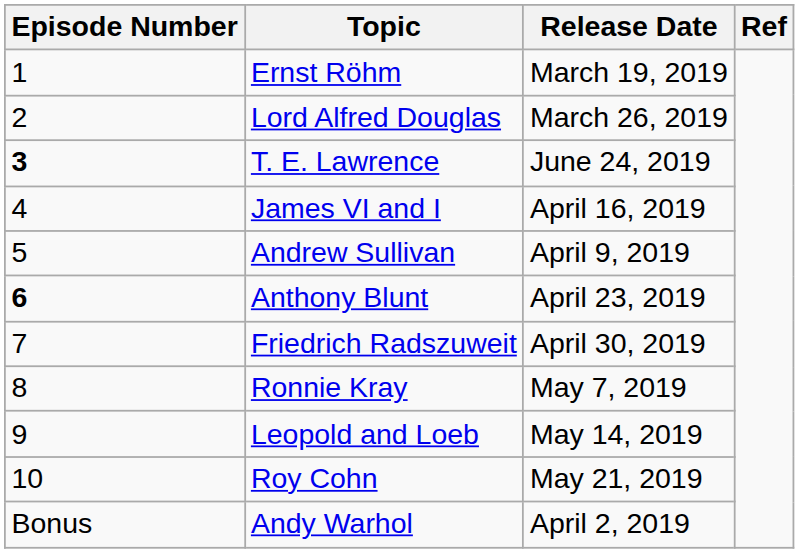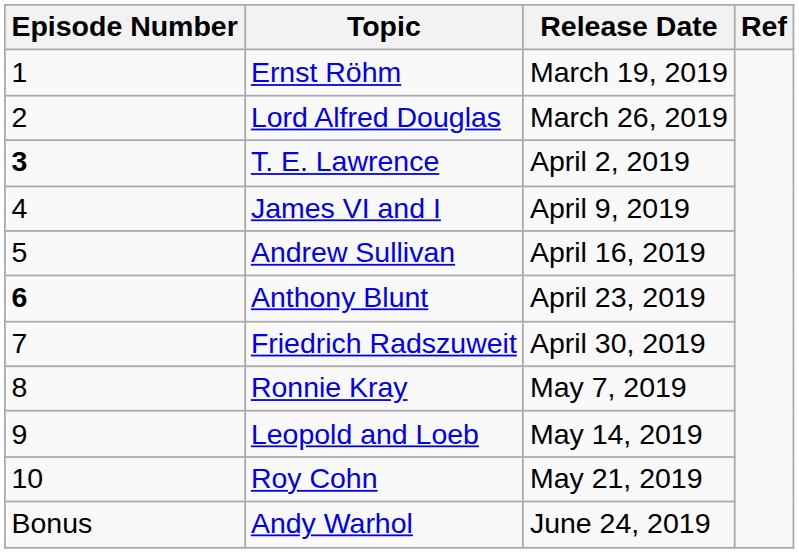(620, 162) June 24, 2019 -> (610, 162) April 2, 2019
(618, 207) April 16, 2019 -> (610, 207) April 9, 2019
(610, 252) April 9, 2019 -> (618, 252) April 16, 2019
(610, 523) April 2, 2019 -> (620, 523) June 24, 2019
